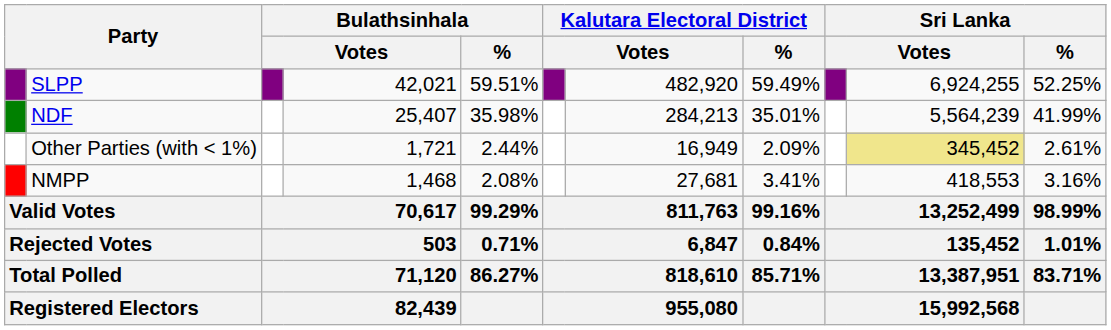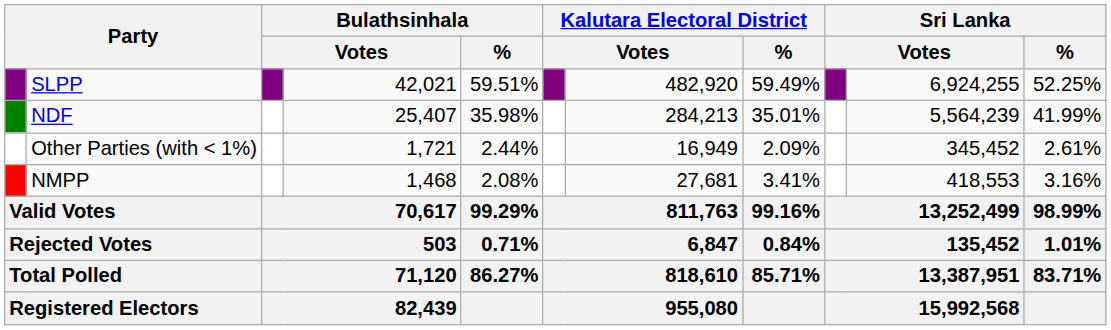(983, 148) khaki background -> (983, 148) no background
